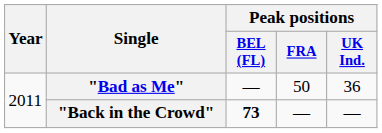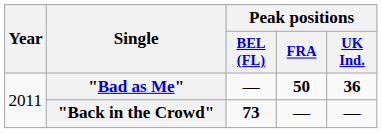(302, 86) normal -> (302, 86) bold
(352, 86) normal -> (352, 86) bold
